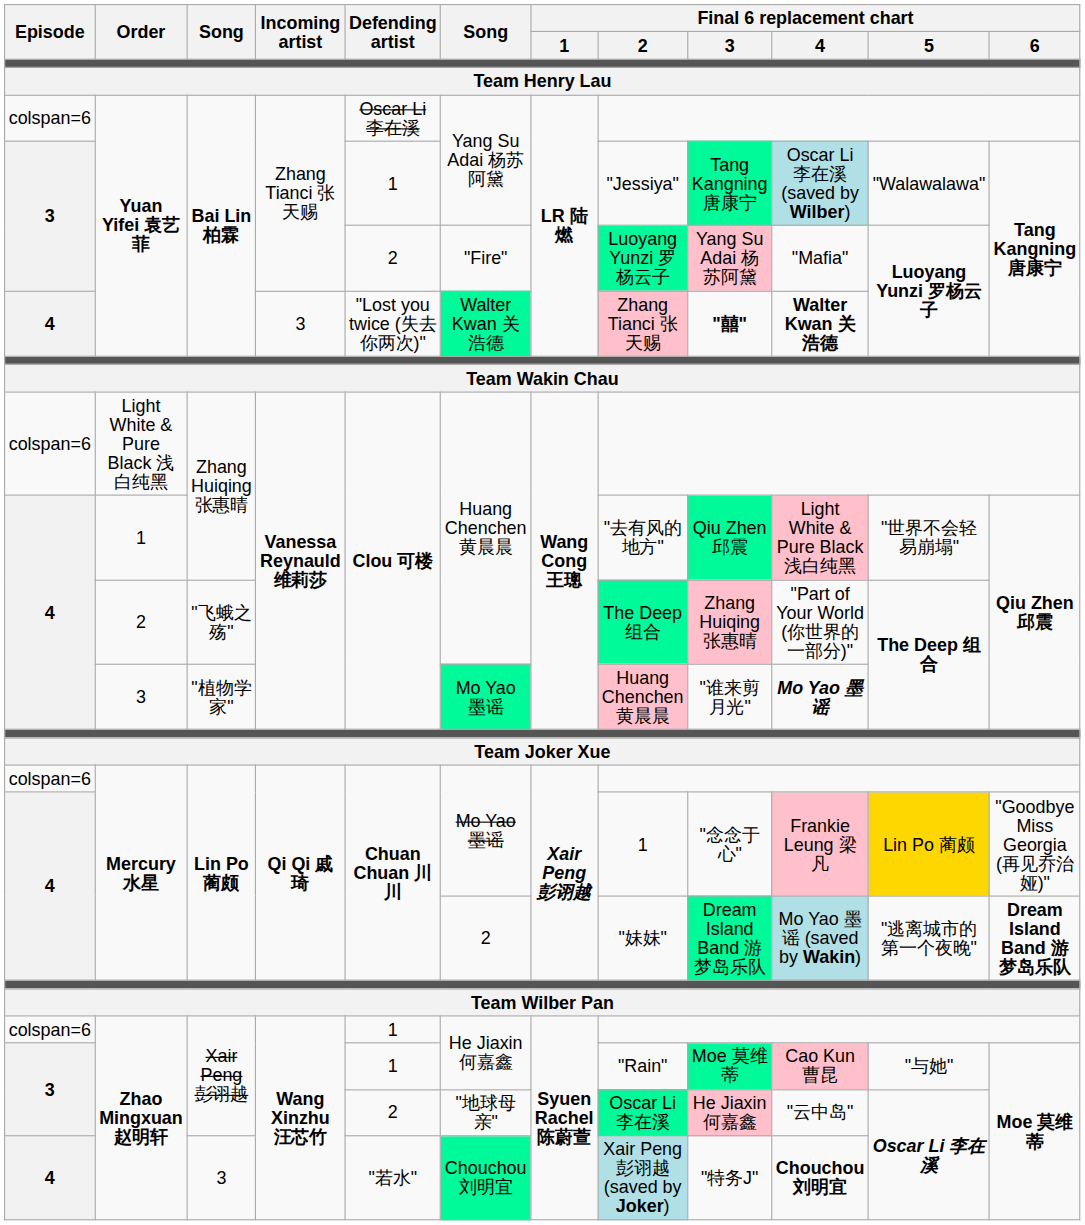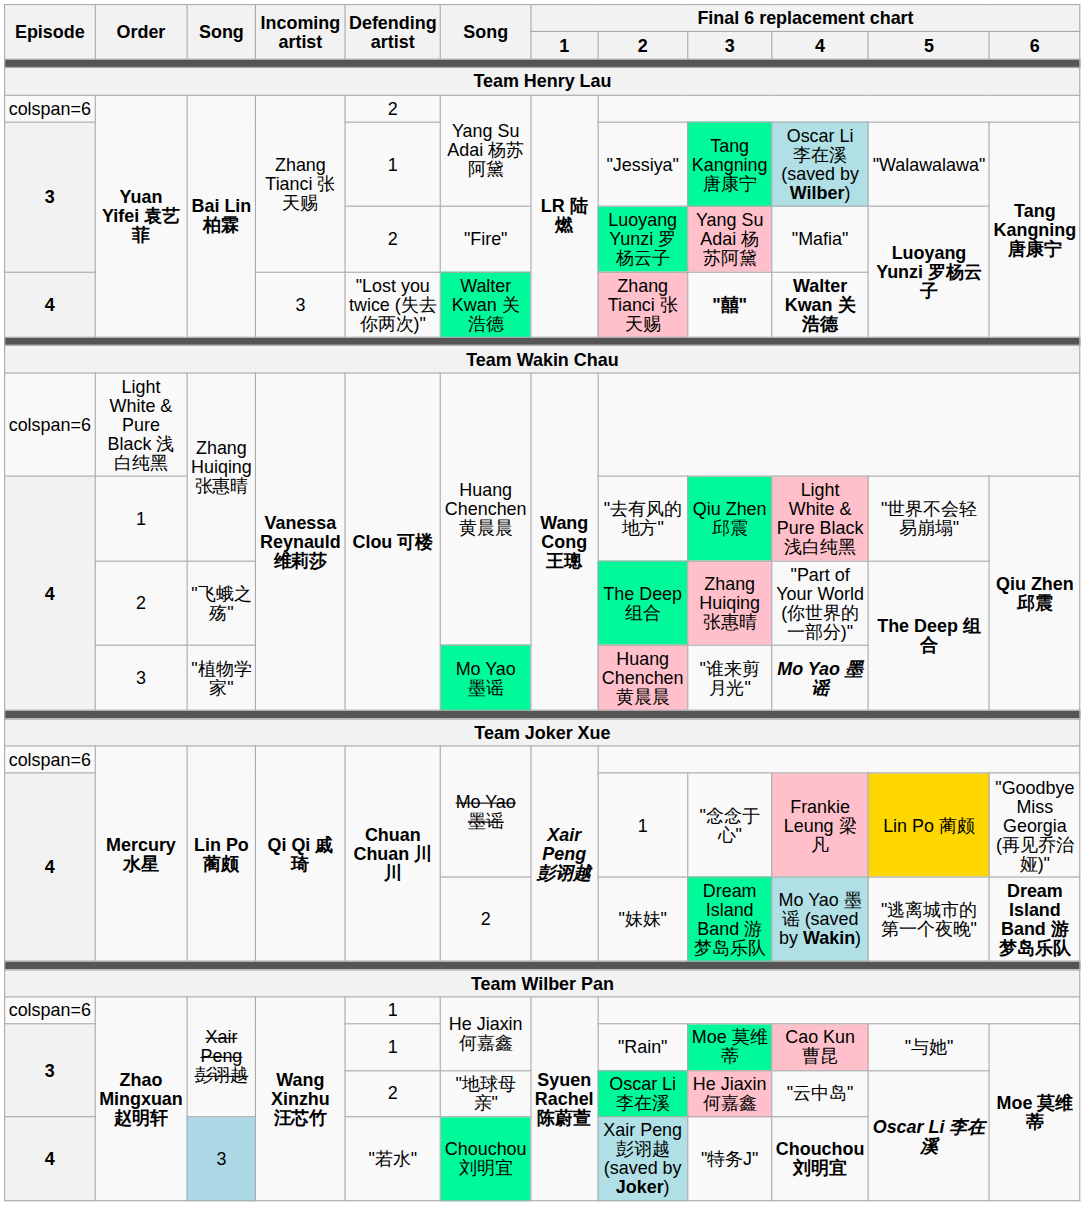(393, 118) Oscar Li 李在溪 -> (393, 108) 2
(221, 1178) no background -> (221, 1159) lightblue background
